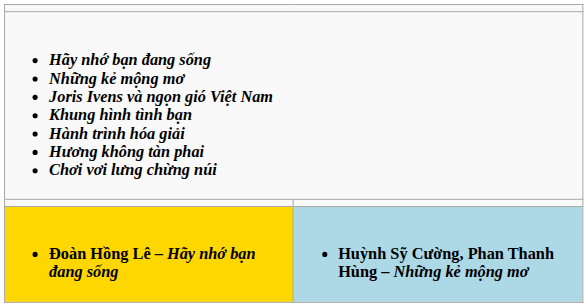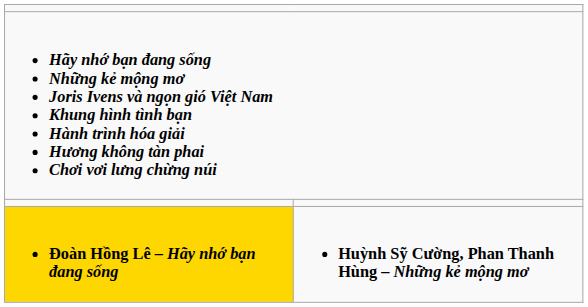(438, 263) lightblue background -> (438, 263) no background
